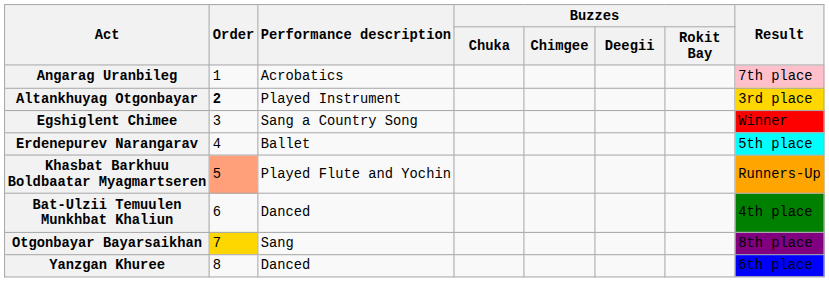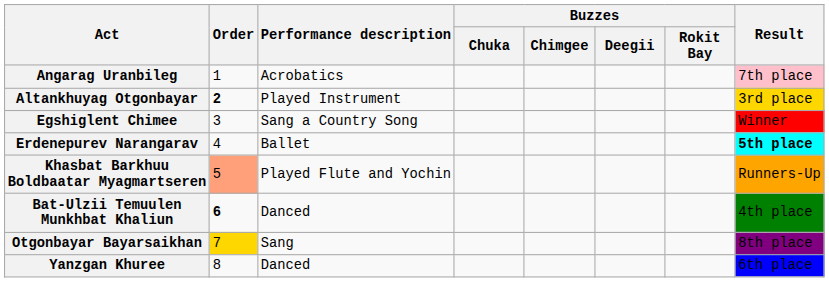(775, 144) normal -> (775, 144) bold
(217, 213) normal -> (217, 213) bold
